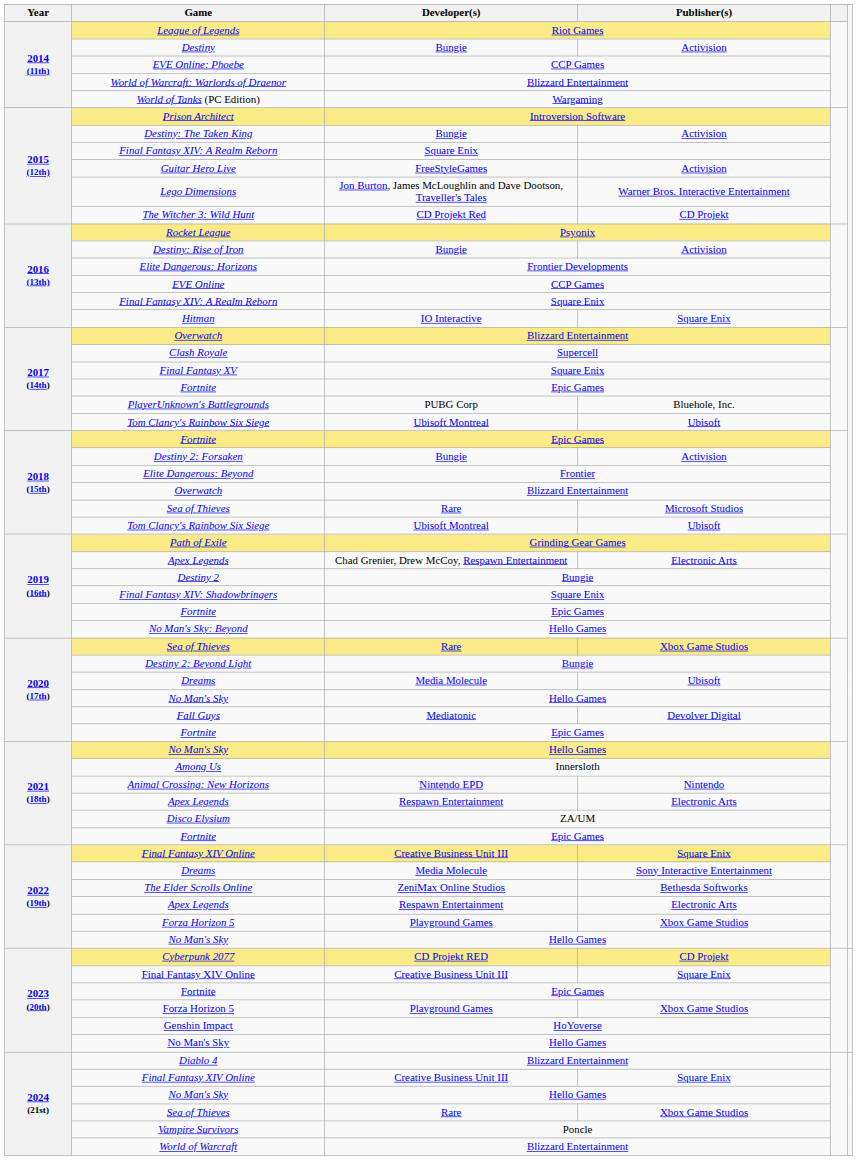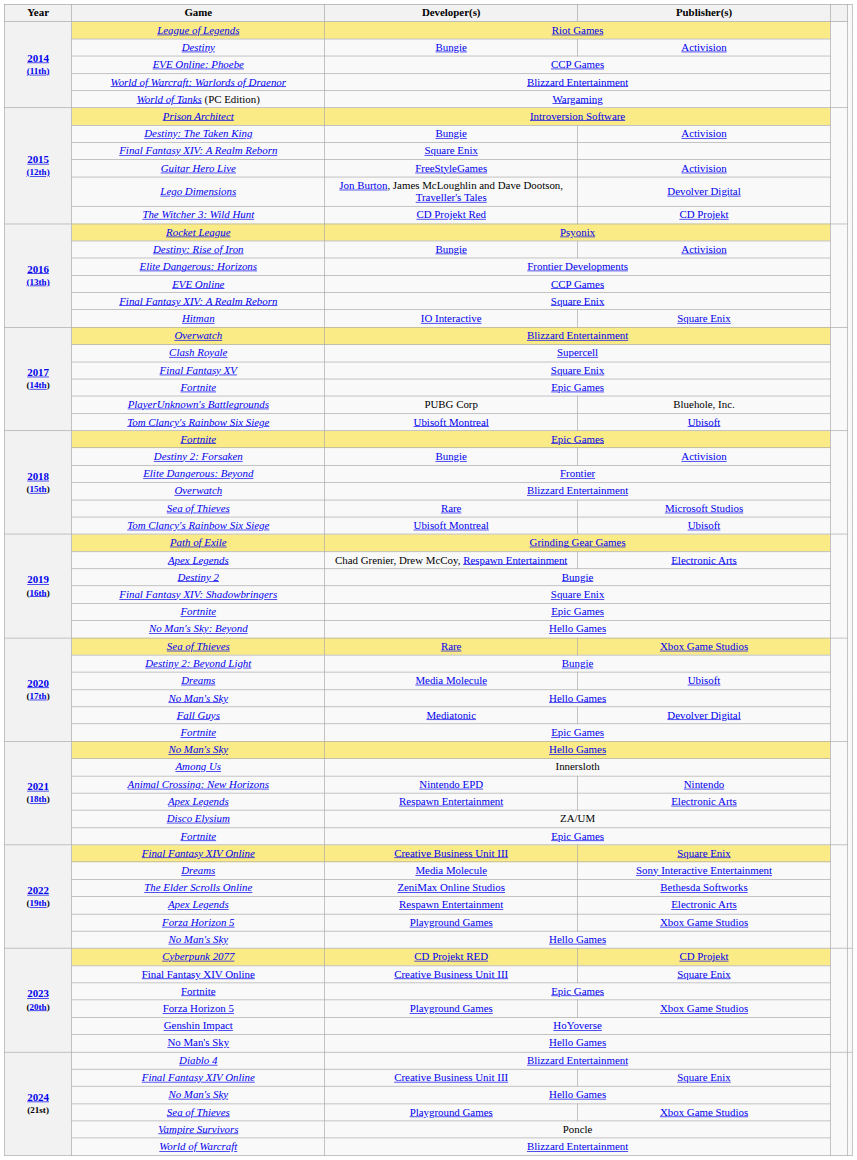(704, 191) Warner Bros. Interactive Entertainment -> (704, 191) Devolver Digital
(451, 1112) Rare -> (451, 1112) Playground Games
